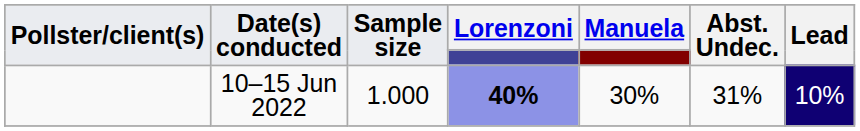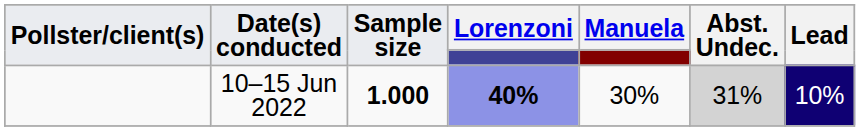(398, 95) normal -> (398, 95) bold
(737, 95) no background -> (737, 95) lightgrey background
